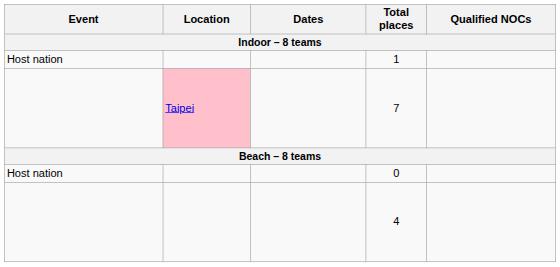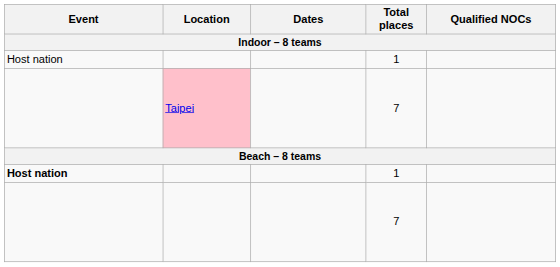(35, 173) normal -> (37, 173) bold
(396, 173) 0 -> (396, 173) 1
(396, 222) 4 -> (396, 222) 7
